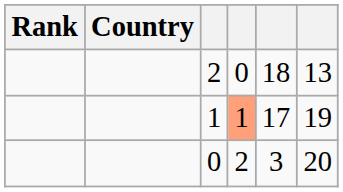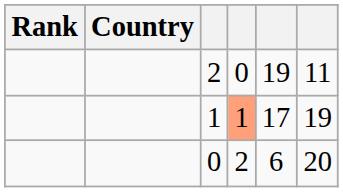(276, 72) 18 -> (276, 72) 19
(318, 72) 13 -> (318, 72) 11
(276, 162) 3 -> (276, 162) 6
